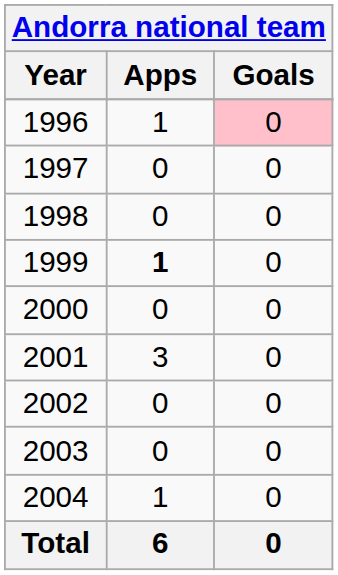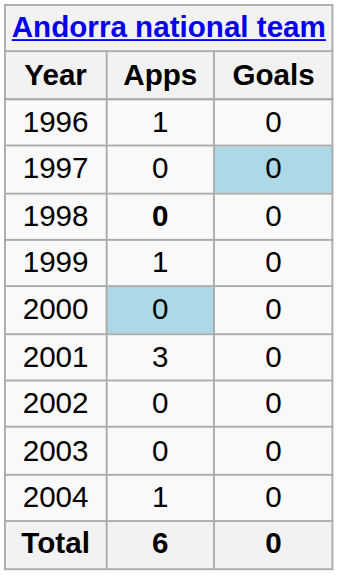(274, 121) pink background -> (274, 121) no background
(274, 168) no background -> (274, 168) lightblue background
(160, 215) normal -> (160, 215) bold
(160, 262) bold -> (160, 262) normal
(160, 309) no background -> (160, 309) lightblue background
